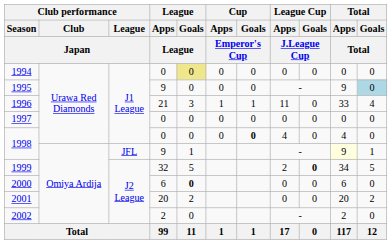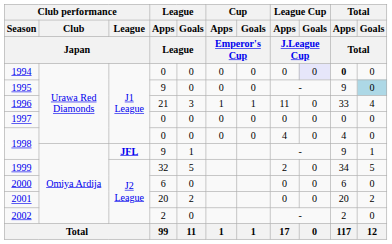(191, 71) khaki background -> (191, 71) no background
(315, 71) no background -> (315, 71) lavender background
(344, 71) normal -> (344, 71) bold
(253, 135) bold -> (253, 135) normal
(129, 151) normal -> (129, 151) bold
(344, 151) lightyellow background -> (344, 151) no background
(315, 167) bold -> (315, 167) normal
(191, 183) bold -> (191, 183) normal
